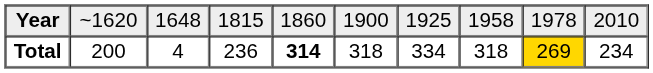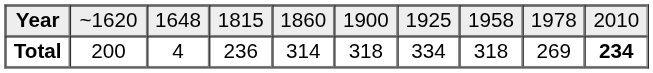(303, 51) bold -> (303, 51) normal
(554, 51) gold background -> (554, 51) no background
(616, 51) normal -> (616, 51) bold
